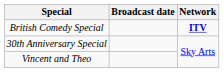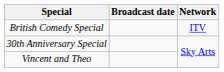(198, 28) bold -> (198, 28) normal
